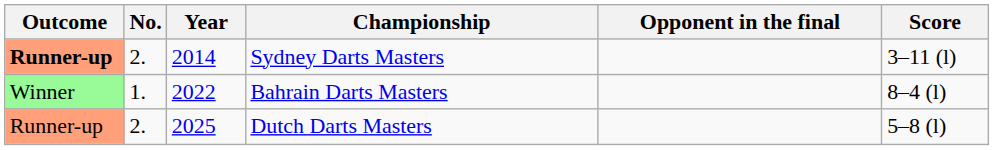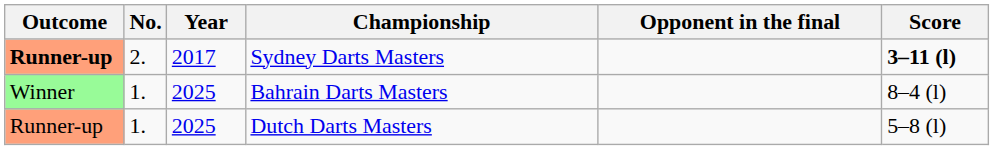(194, 56) 2014 -> (194, 56) 2017
(922, 56) normal -> (922, 56) bold
(194, 91) 2022 -> (194, 91) 2025
(138, 126) 2. -> (138, 126) 1.
